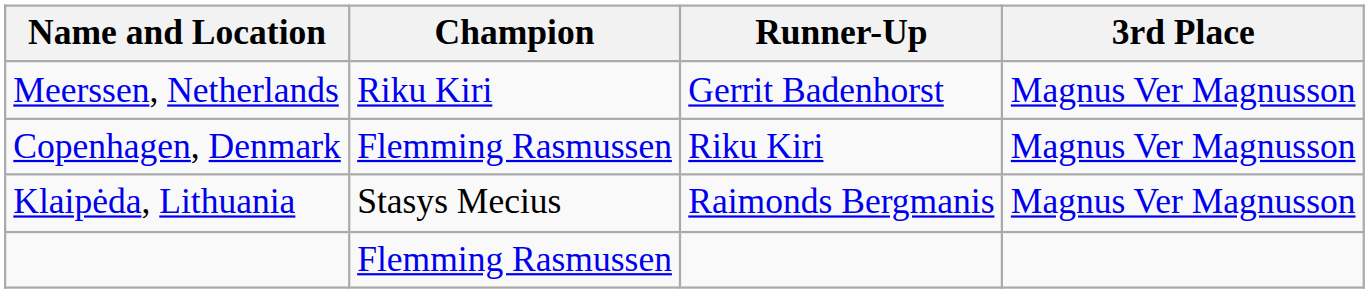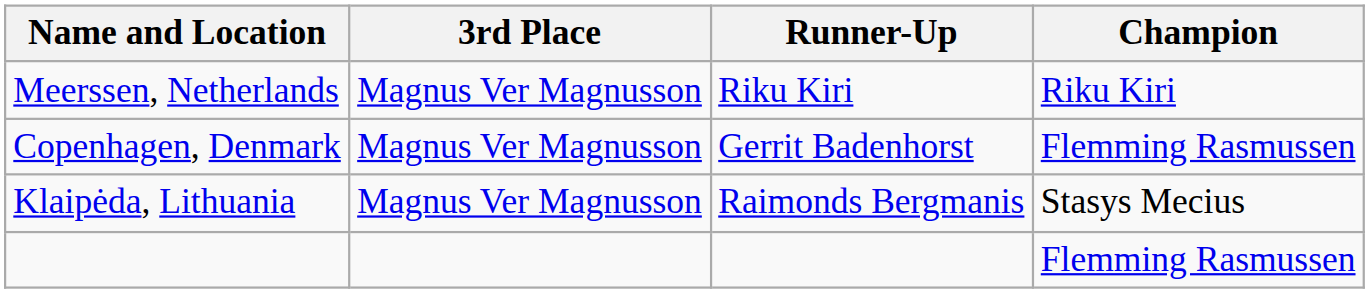columns swapped: (515, 33) <-> (1183, 33)
(816, 89) Gerrit Badenhorst -> (786, 89) Riku Kiri
(756, 145) Riku Kiri -> (846, 145) Gerrit Badenhorst
